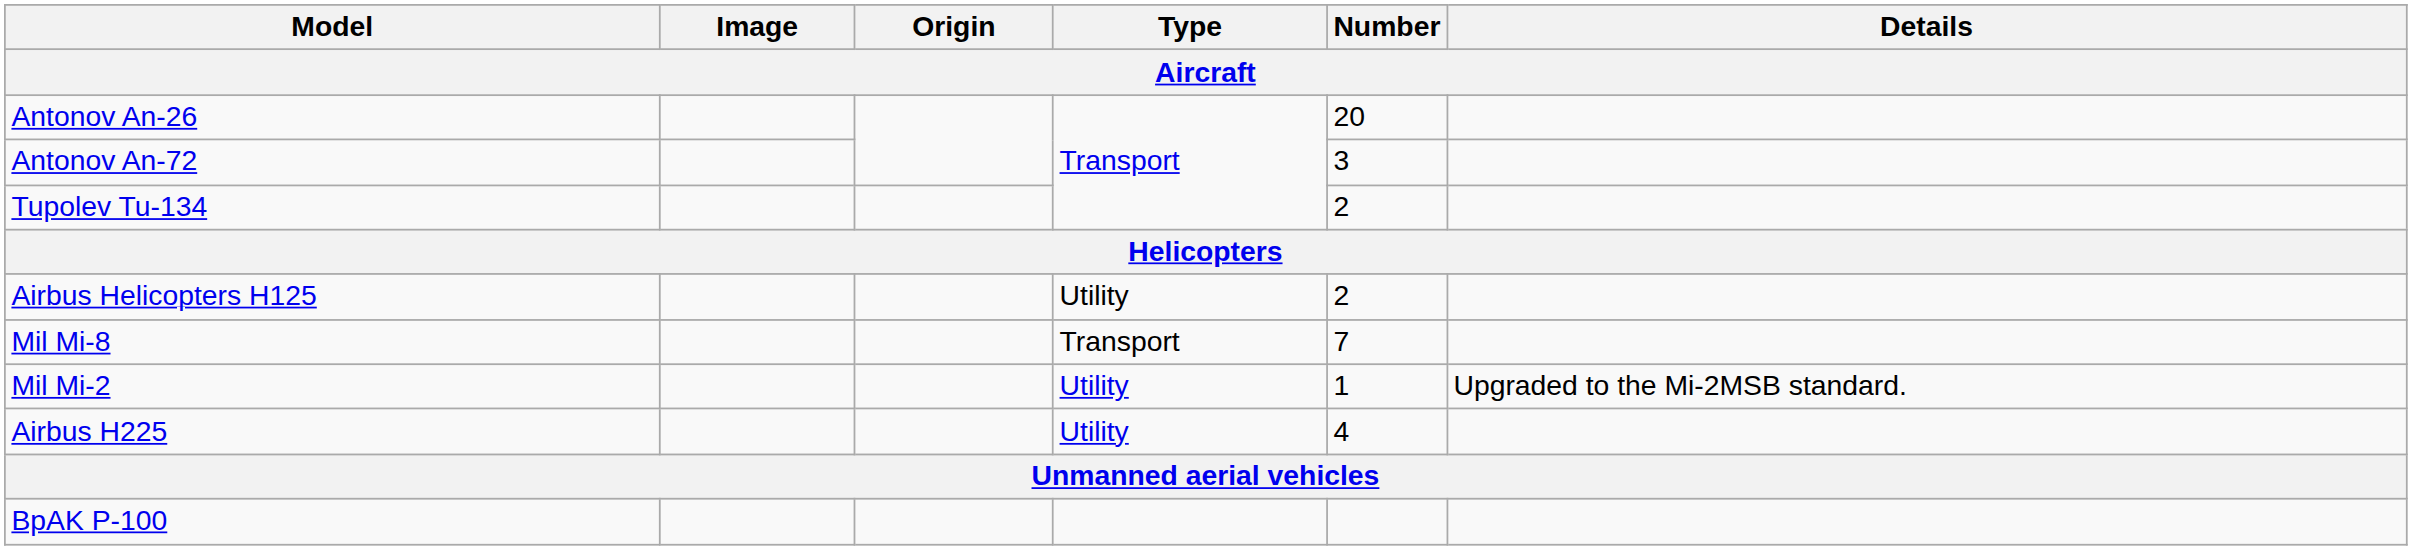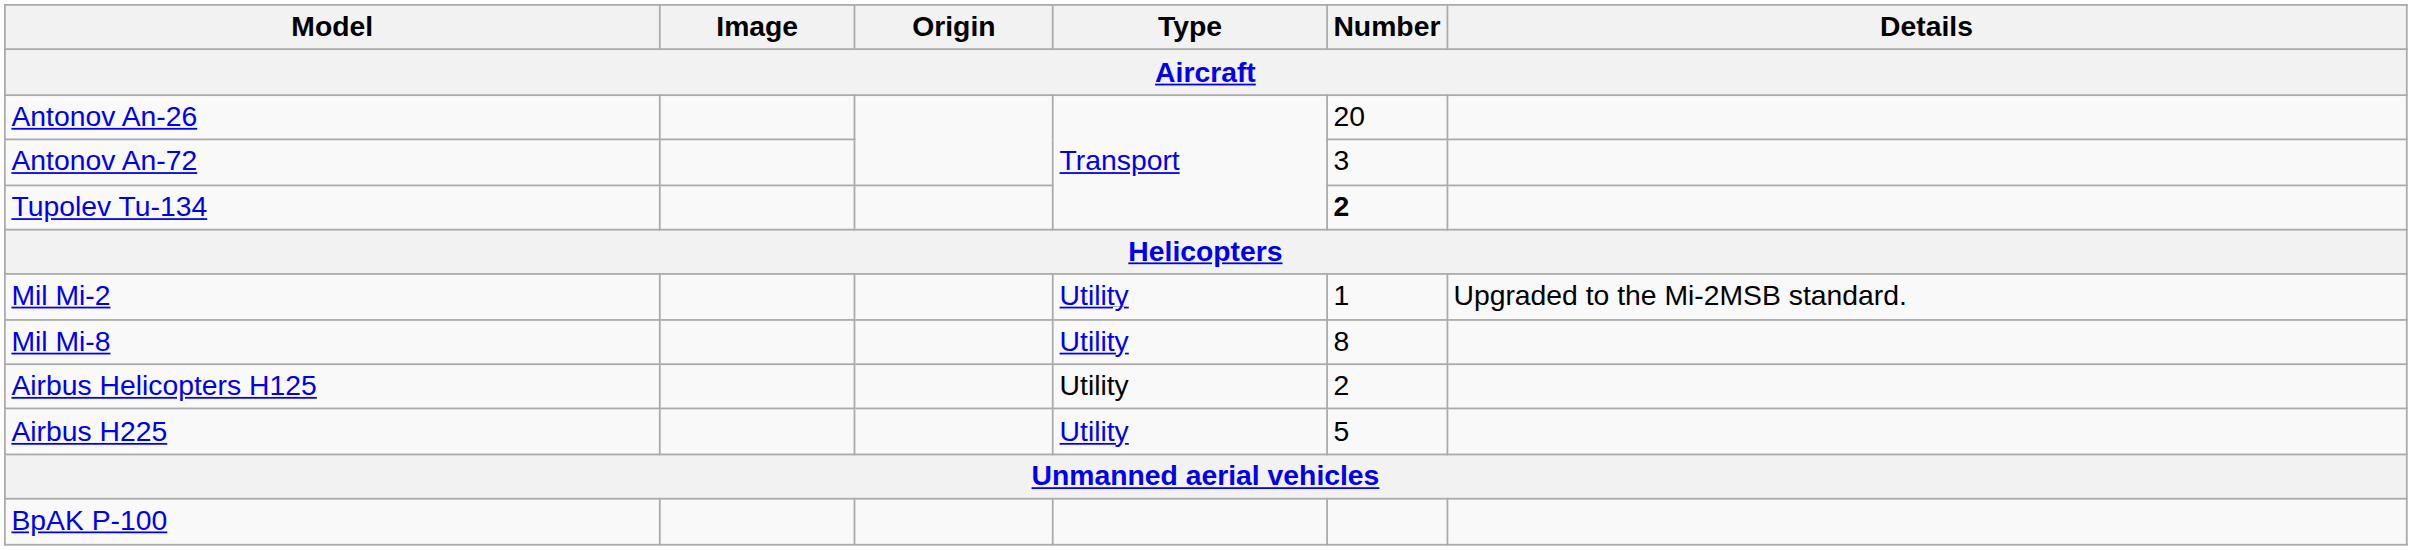(1341, 206) normal -> (1341, 206) bold
rows swapped: (61, 386) <-> (164, 296)
(1120, 341) Transport -> (1094, 341) Utility
(1341, 341) 7 -> (1341, 341) 8
(1341, 431) 4 -> (1341, 431) 5
